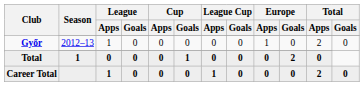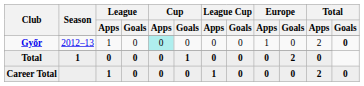(161, 43) no background -> (161, 43) paleturquoise background
(345, 43) normal -> (345, 43) bold
